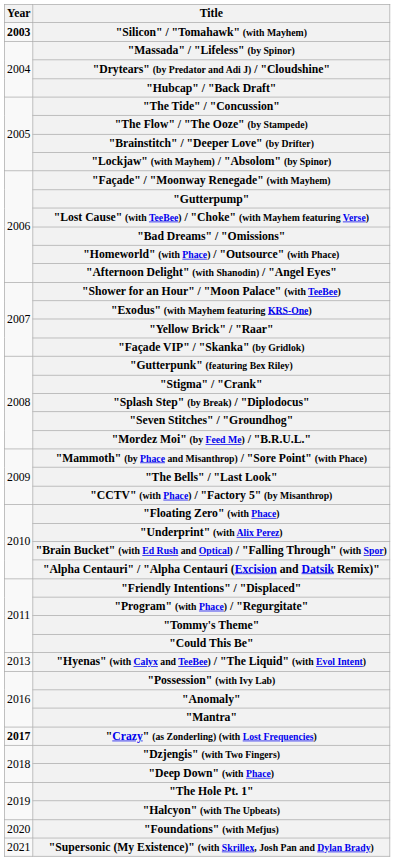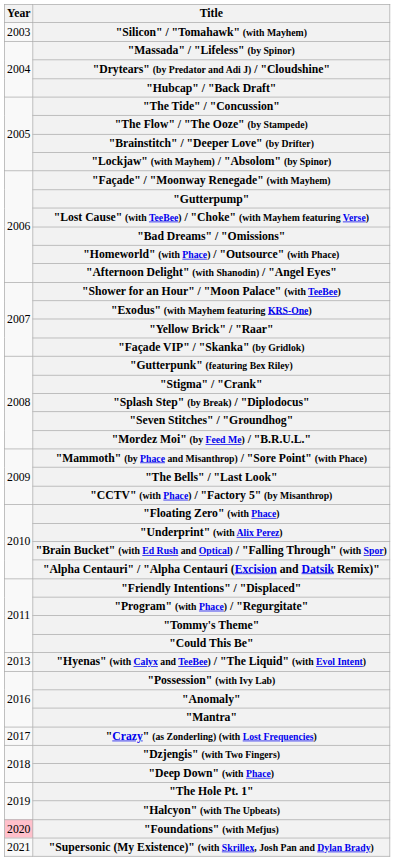(19, 32) bold -> (19, 32) normal
(19, 736) bold -> (19, 736) normal
(19, 828) no background -> (19, 828) pink background
